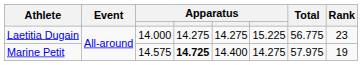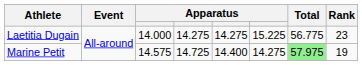(193, 52) bold -> (193, 52) normal
(307, 52) no background -> (307, 52) lightgreen background
